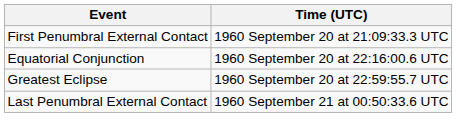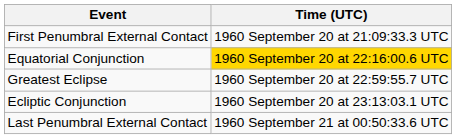(331, 58) no background -> (331, 58) gold background
+ row: (67, 101)
